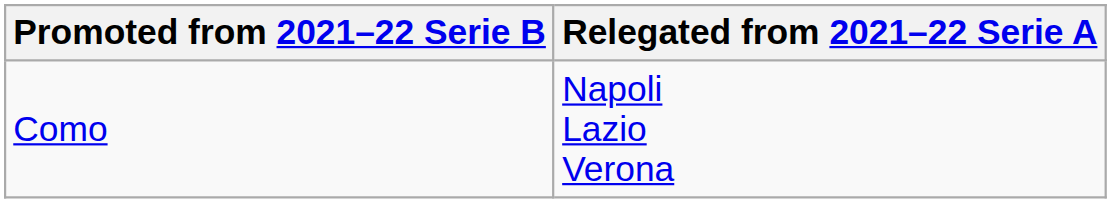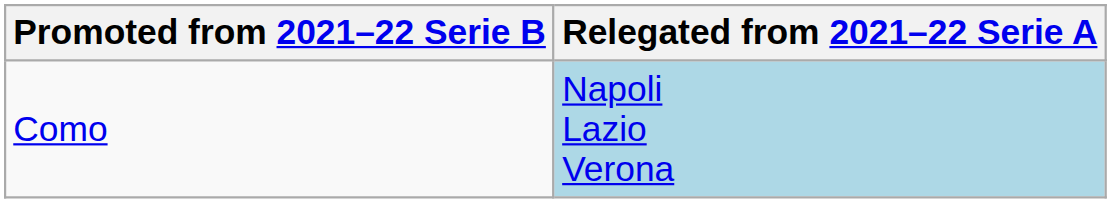(618, 128) no background -> (618, 128) lightblue background
